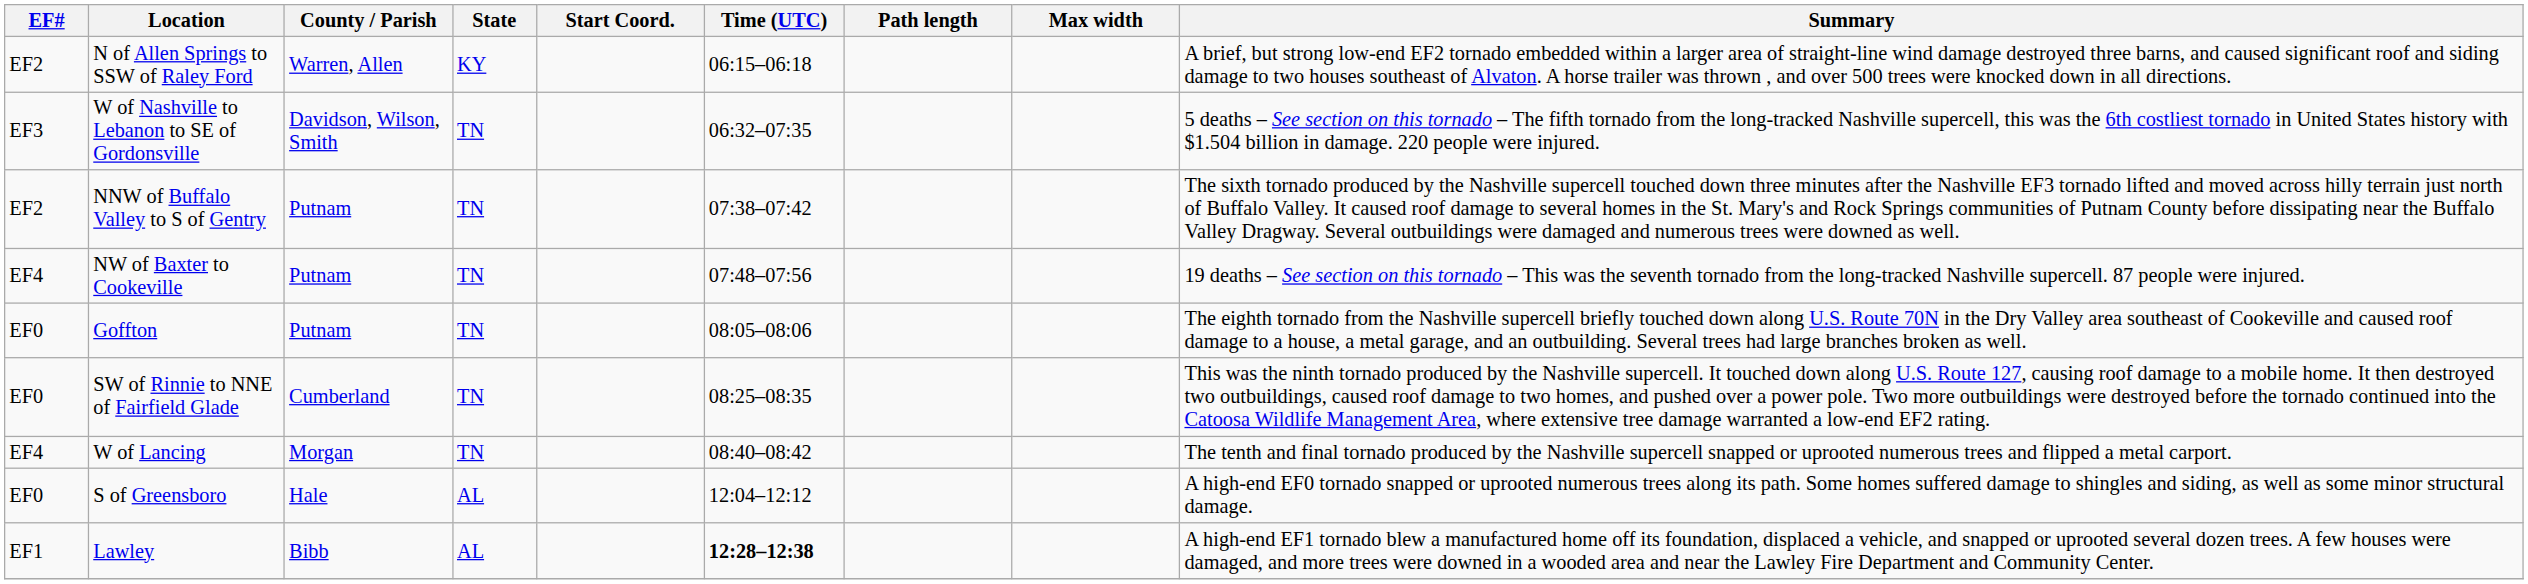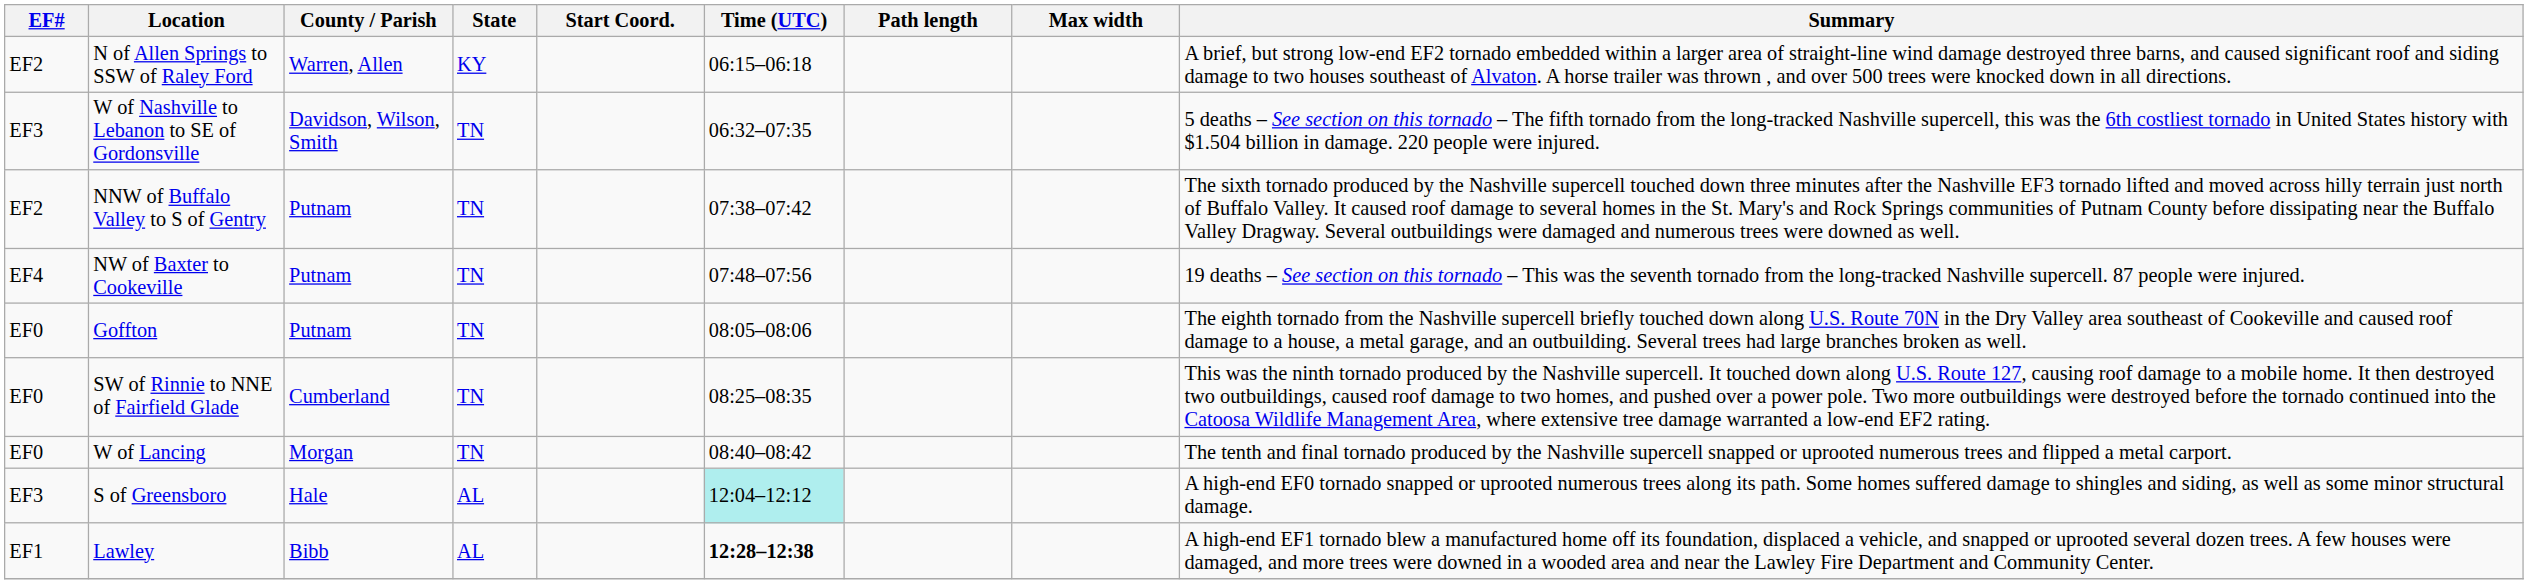(26, 451) EF4 -> (26, 451) EF0
(26, 495) EF0 -> (26, 495) EF3
(760, 495) no background -> (760, 495) paleturquoise background
